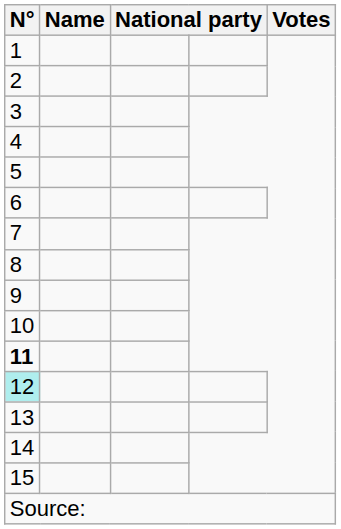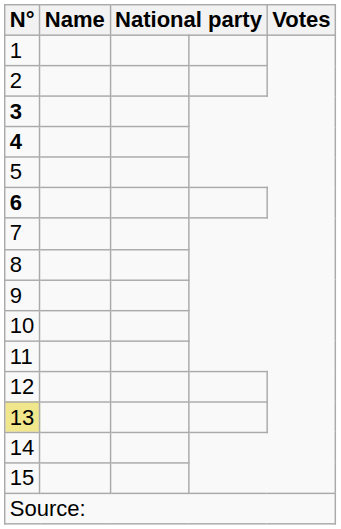(16, 111) normal -> (16, 111) bold
(16, 142) normal -> (16, 142) bold
(16, 203) normal -> (16, 203) bold
(21, 355) bold -> (21, 355) normal
(22, 386) paleturquoise background -> (22, 386) no background
(22, 416) no background -> (22, 416) khaki background
